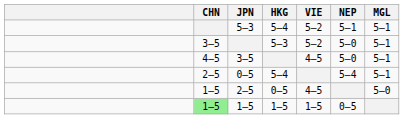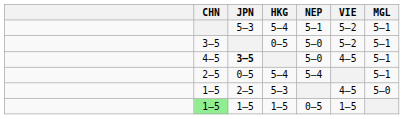columns swapped: (314, 12) <-> (348, 12)
(279, 44) 5–3 -> (279, 44) 0–5
(245, 59) normal -> (245, 59) bold
(279, 91) 0–5 -> (279, 91) 5–3
